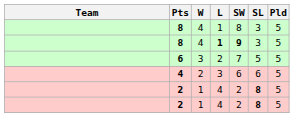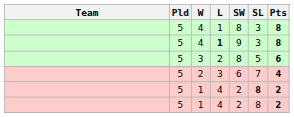columns swapped: (278, 12) <-> (180, 12)
(239, 43) bold -> (239, 43) normal
(239, 58) 7 -> (239, 58) 8
(258, 74) 6 -> (258, 74) 7
(258, 105) bold -> (258, 105) normal
